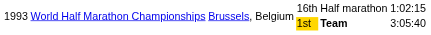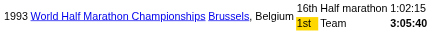(334, 23) bold -> (333, 23) normal
(408, 23) normal -> (409, 23) bold
